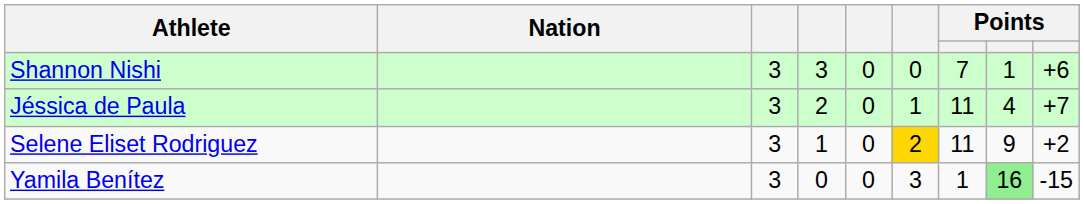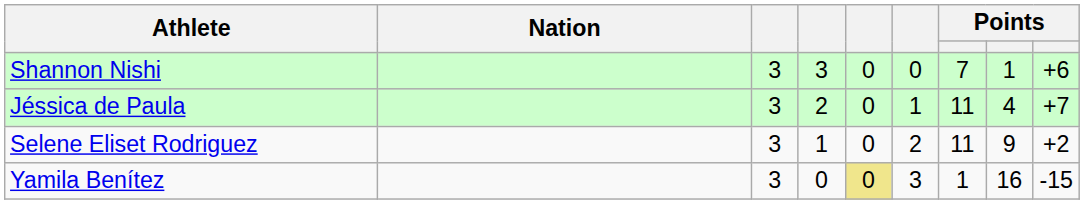(915, 143) gold background -> (915, 143) no background
(868, 180) no background -> (868, 180) khaki background
(1009, 180) lightgreen background -> (1009, 180) no background
